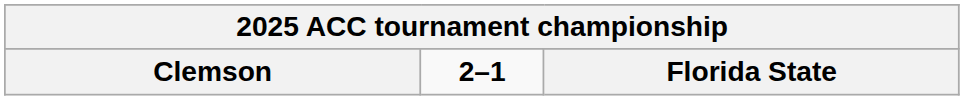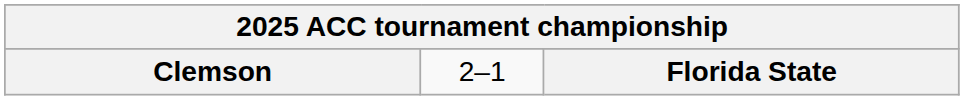(482, 71) bold -> (482, 71) normal
